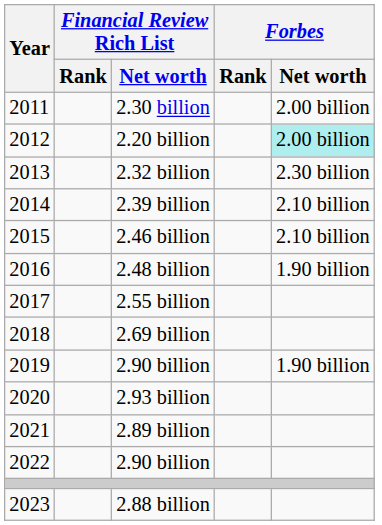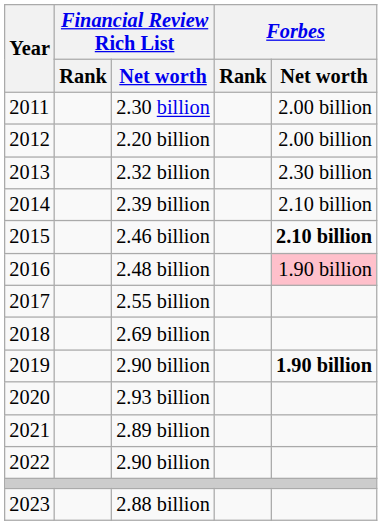(323, 140) paleturquoise background -> (325, 140) no background
(323, 236) normal -> (324, 236) bold
(323, 269) no background -> (325, 269) pink background
(323, 365) normal -> (324, 365) bold
